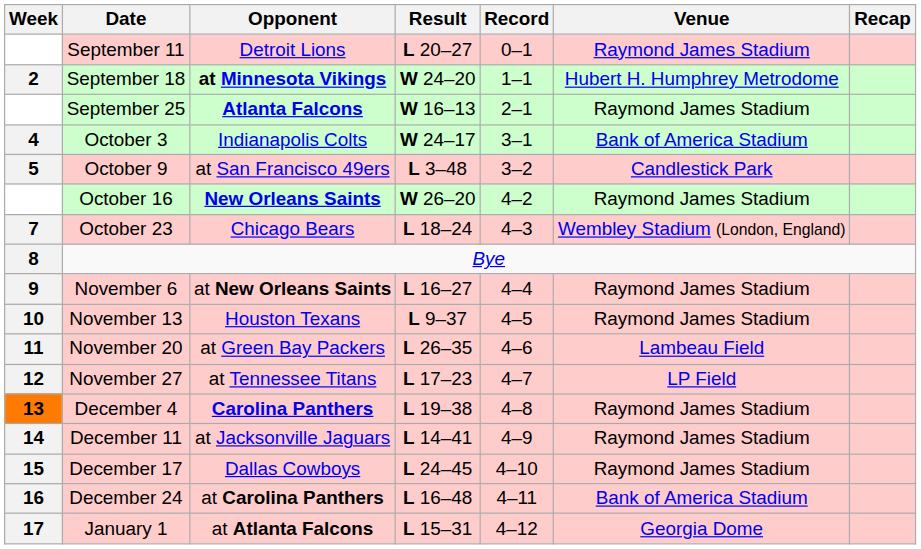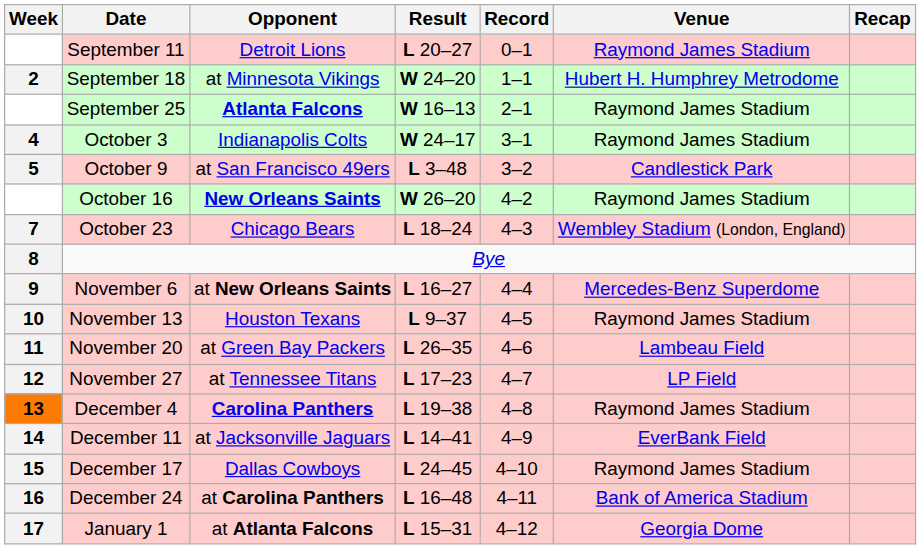(293, 79) bold -> (293, 79) normal
(702, 139) Bank of America Stadium -> (702, 139) Raymond James Stadium
(702, 288) Raymond James Stadium -> (702, 288) Mercedes-Benz Superdome
(702, 438) Raymond James Stadium -> (702, 438) EverBank Field
